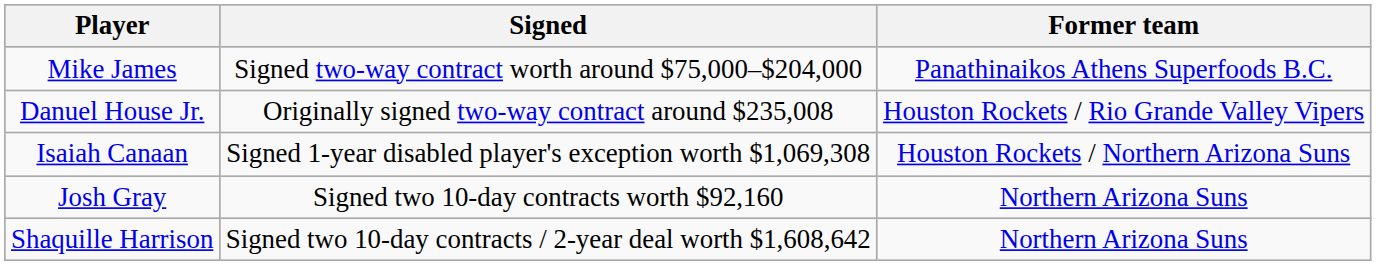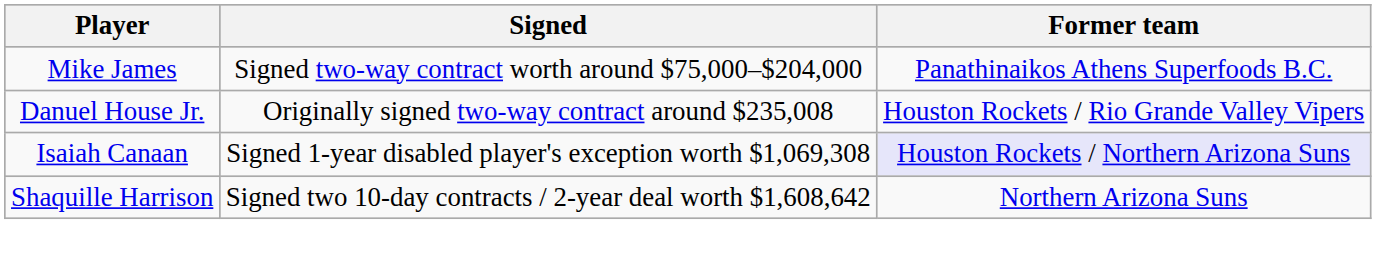(1124, 153) no background -> (1124, 153) lavender background
- row: (112, 196)
